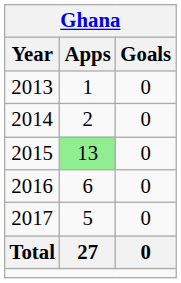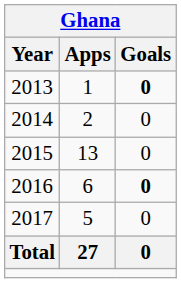(146, 86) normal -> (146, 86) bold
(88, 152) lightgreen background -> (88, 152) no background
(146, 185) normal -> (146, 185) bold
